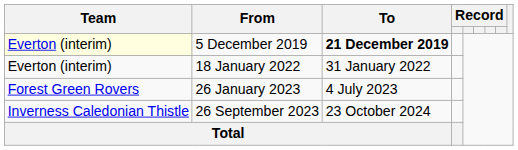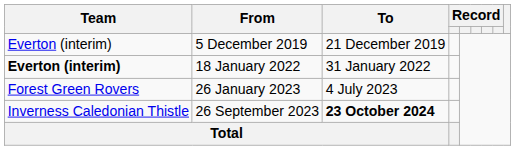(60, 44) lightyellow background -> (60, 44) no background
(387, 44) bold -> (386, 44) normal
(60, 66) normal -> (64, 66) bold
(378, 111) normal -> (380, 111) bold
